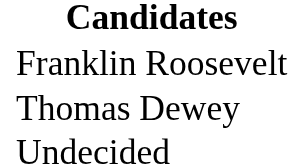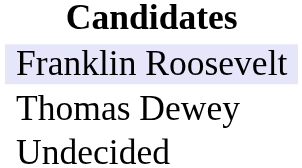(152, 63) no background -> (152, 63) lavender background
